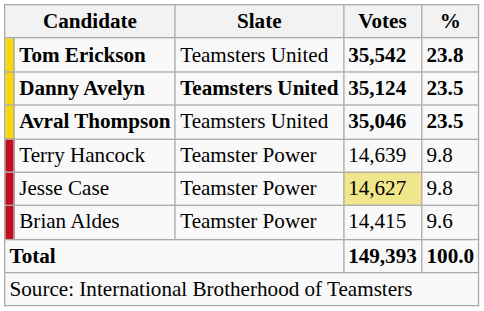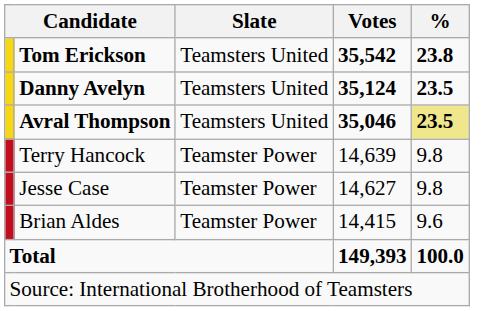(259, 88) bold -> (254, 88) normal
(445, 121) no background -> (435, 121) khaki background
(377, 188) khaki background -> (367, 188) no background
